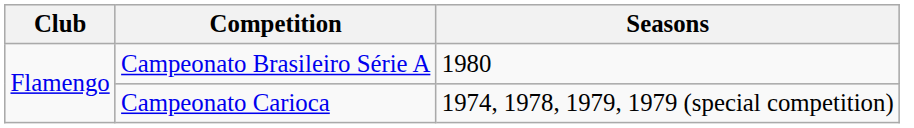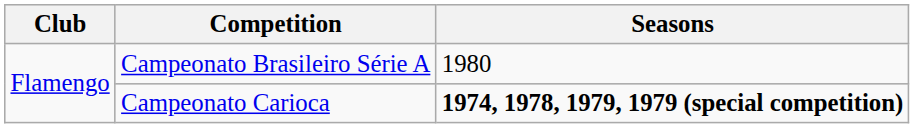(668, 102) normal -> (673, 102) bold
